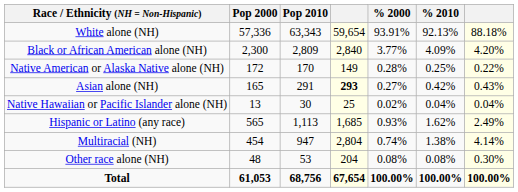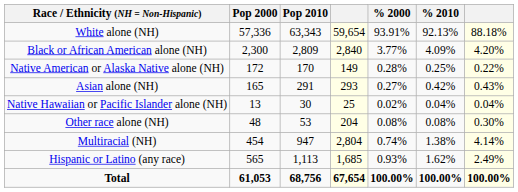(349, 86) bold -> (349, 86) normal
rows swapped: (117, 159) <-> (117, 123)
